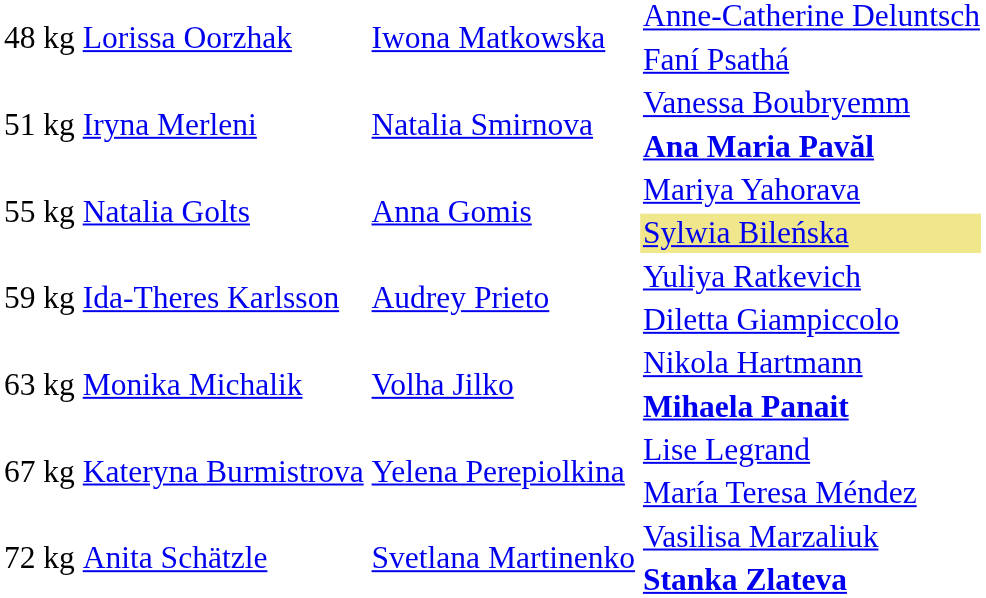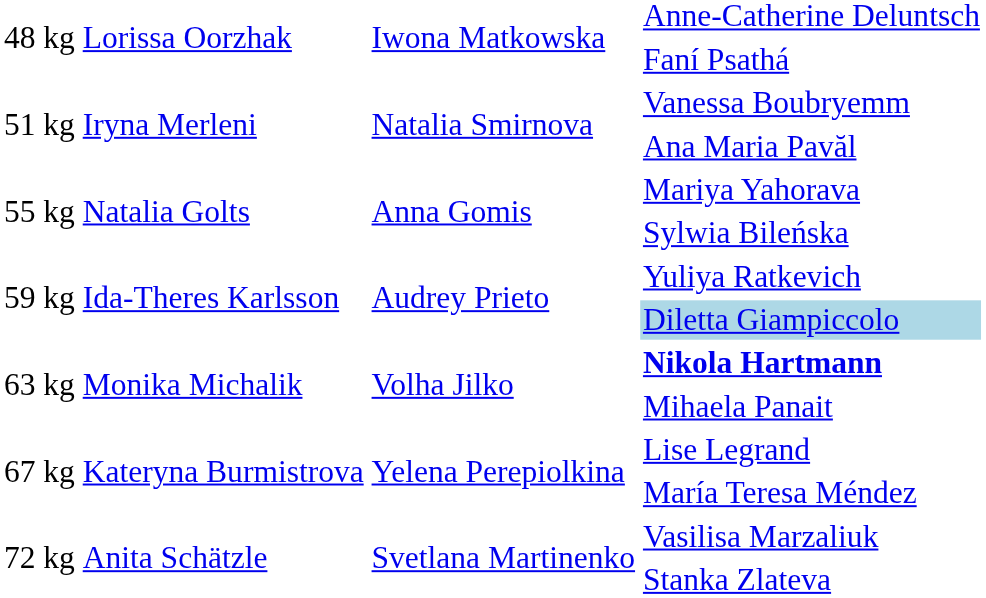(758, 146) bold -> (750, 146) normal
(746, 232) khaki background -> (746, 232) no background
(771, 319) no background -> (771, 319) lightblue background
(753, 362) normal -> (762, 362) bold
(746, 406) bold -> (738, 406) normal
(745, 579) bold -> (737, 579) normal
